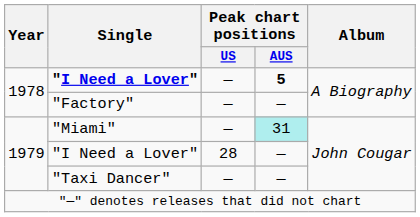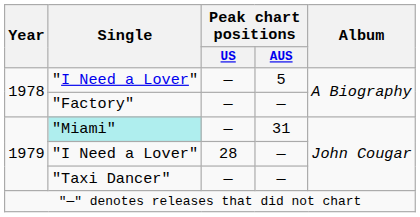(125, 80) bold -> (125, 80) normal
(281, 80) bold -> (281, 80) normal
(84, 129) no background -> (84, 129) paleturquoise background
(281, 129) paleturquoise background -> (281, 129) no background
